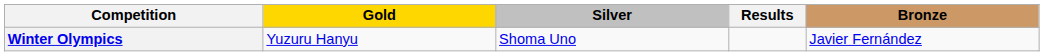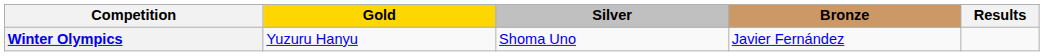columns swapped: (922, 16) <-> (767, 16)
